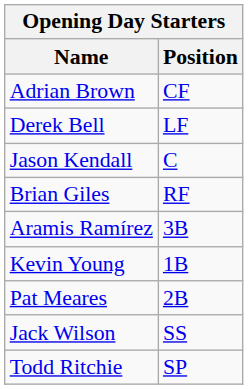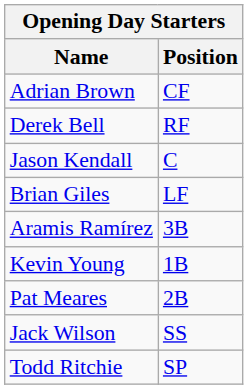(176, 125) LF -> (176, 125) RF
(176, 194) RF -> (176, 194) LF
